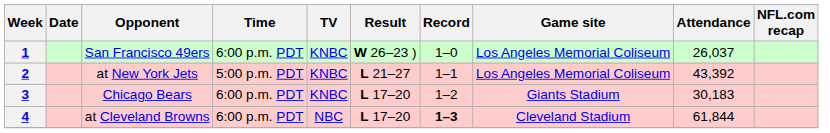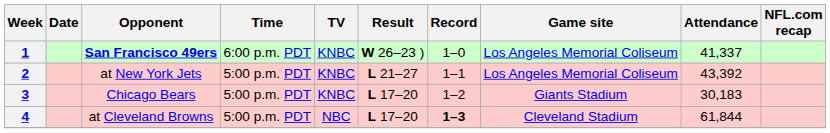(147, 52) normal -> (151, 52) bold
(714, 52) 26,037 -> (721, 52) 41,337
(260, 95) 6:00 p.m. PDT -> (267, 95) 5:00 p.m. PDT
(260, 116) 6:00 p.m. PDT -> (267, 116) 5:00 p.m. PDT
